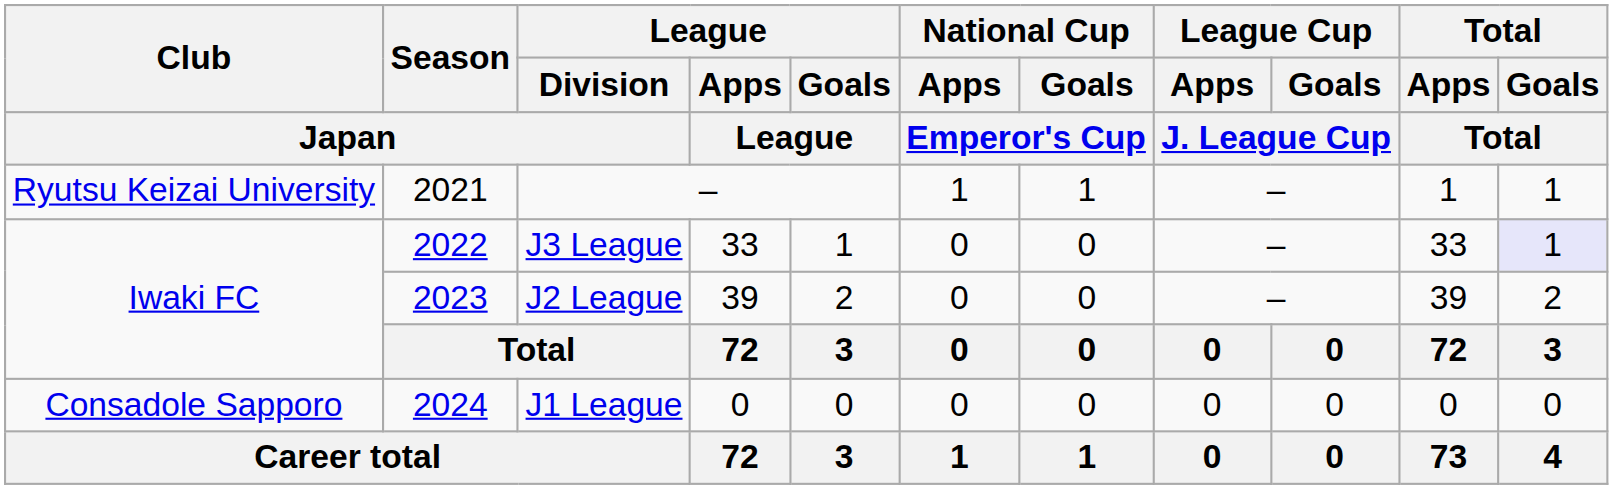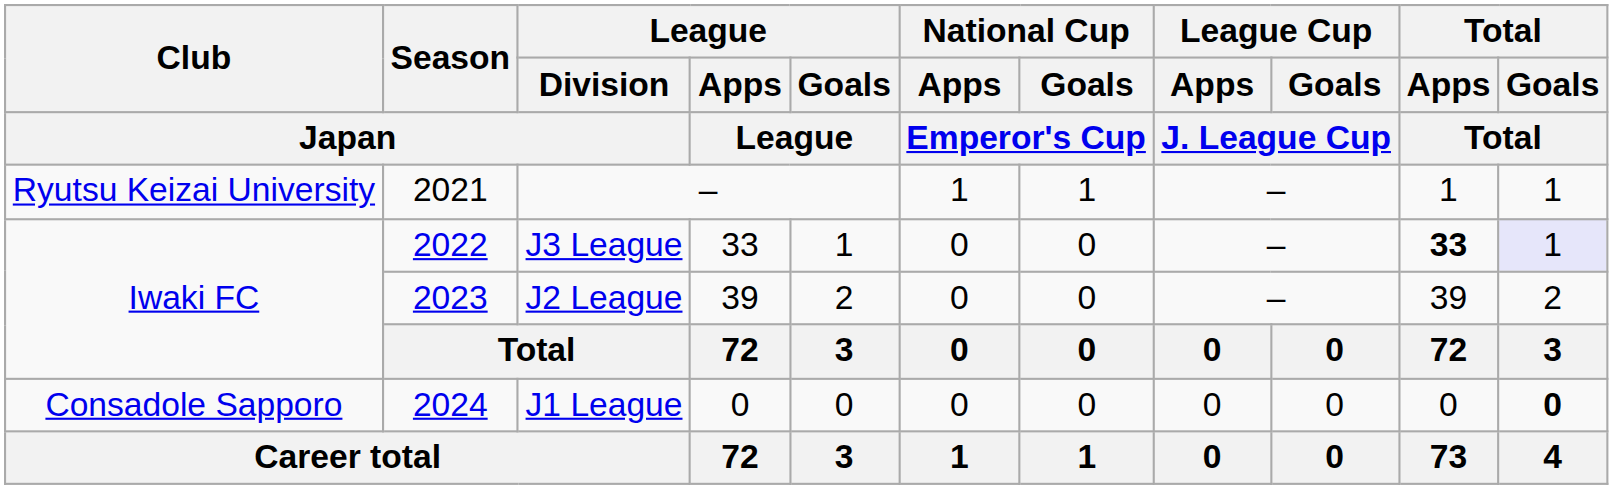(1448, 244) normal -> (1448, 244) bold
(1553, 404) normal -> (1553, 404) bold
